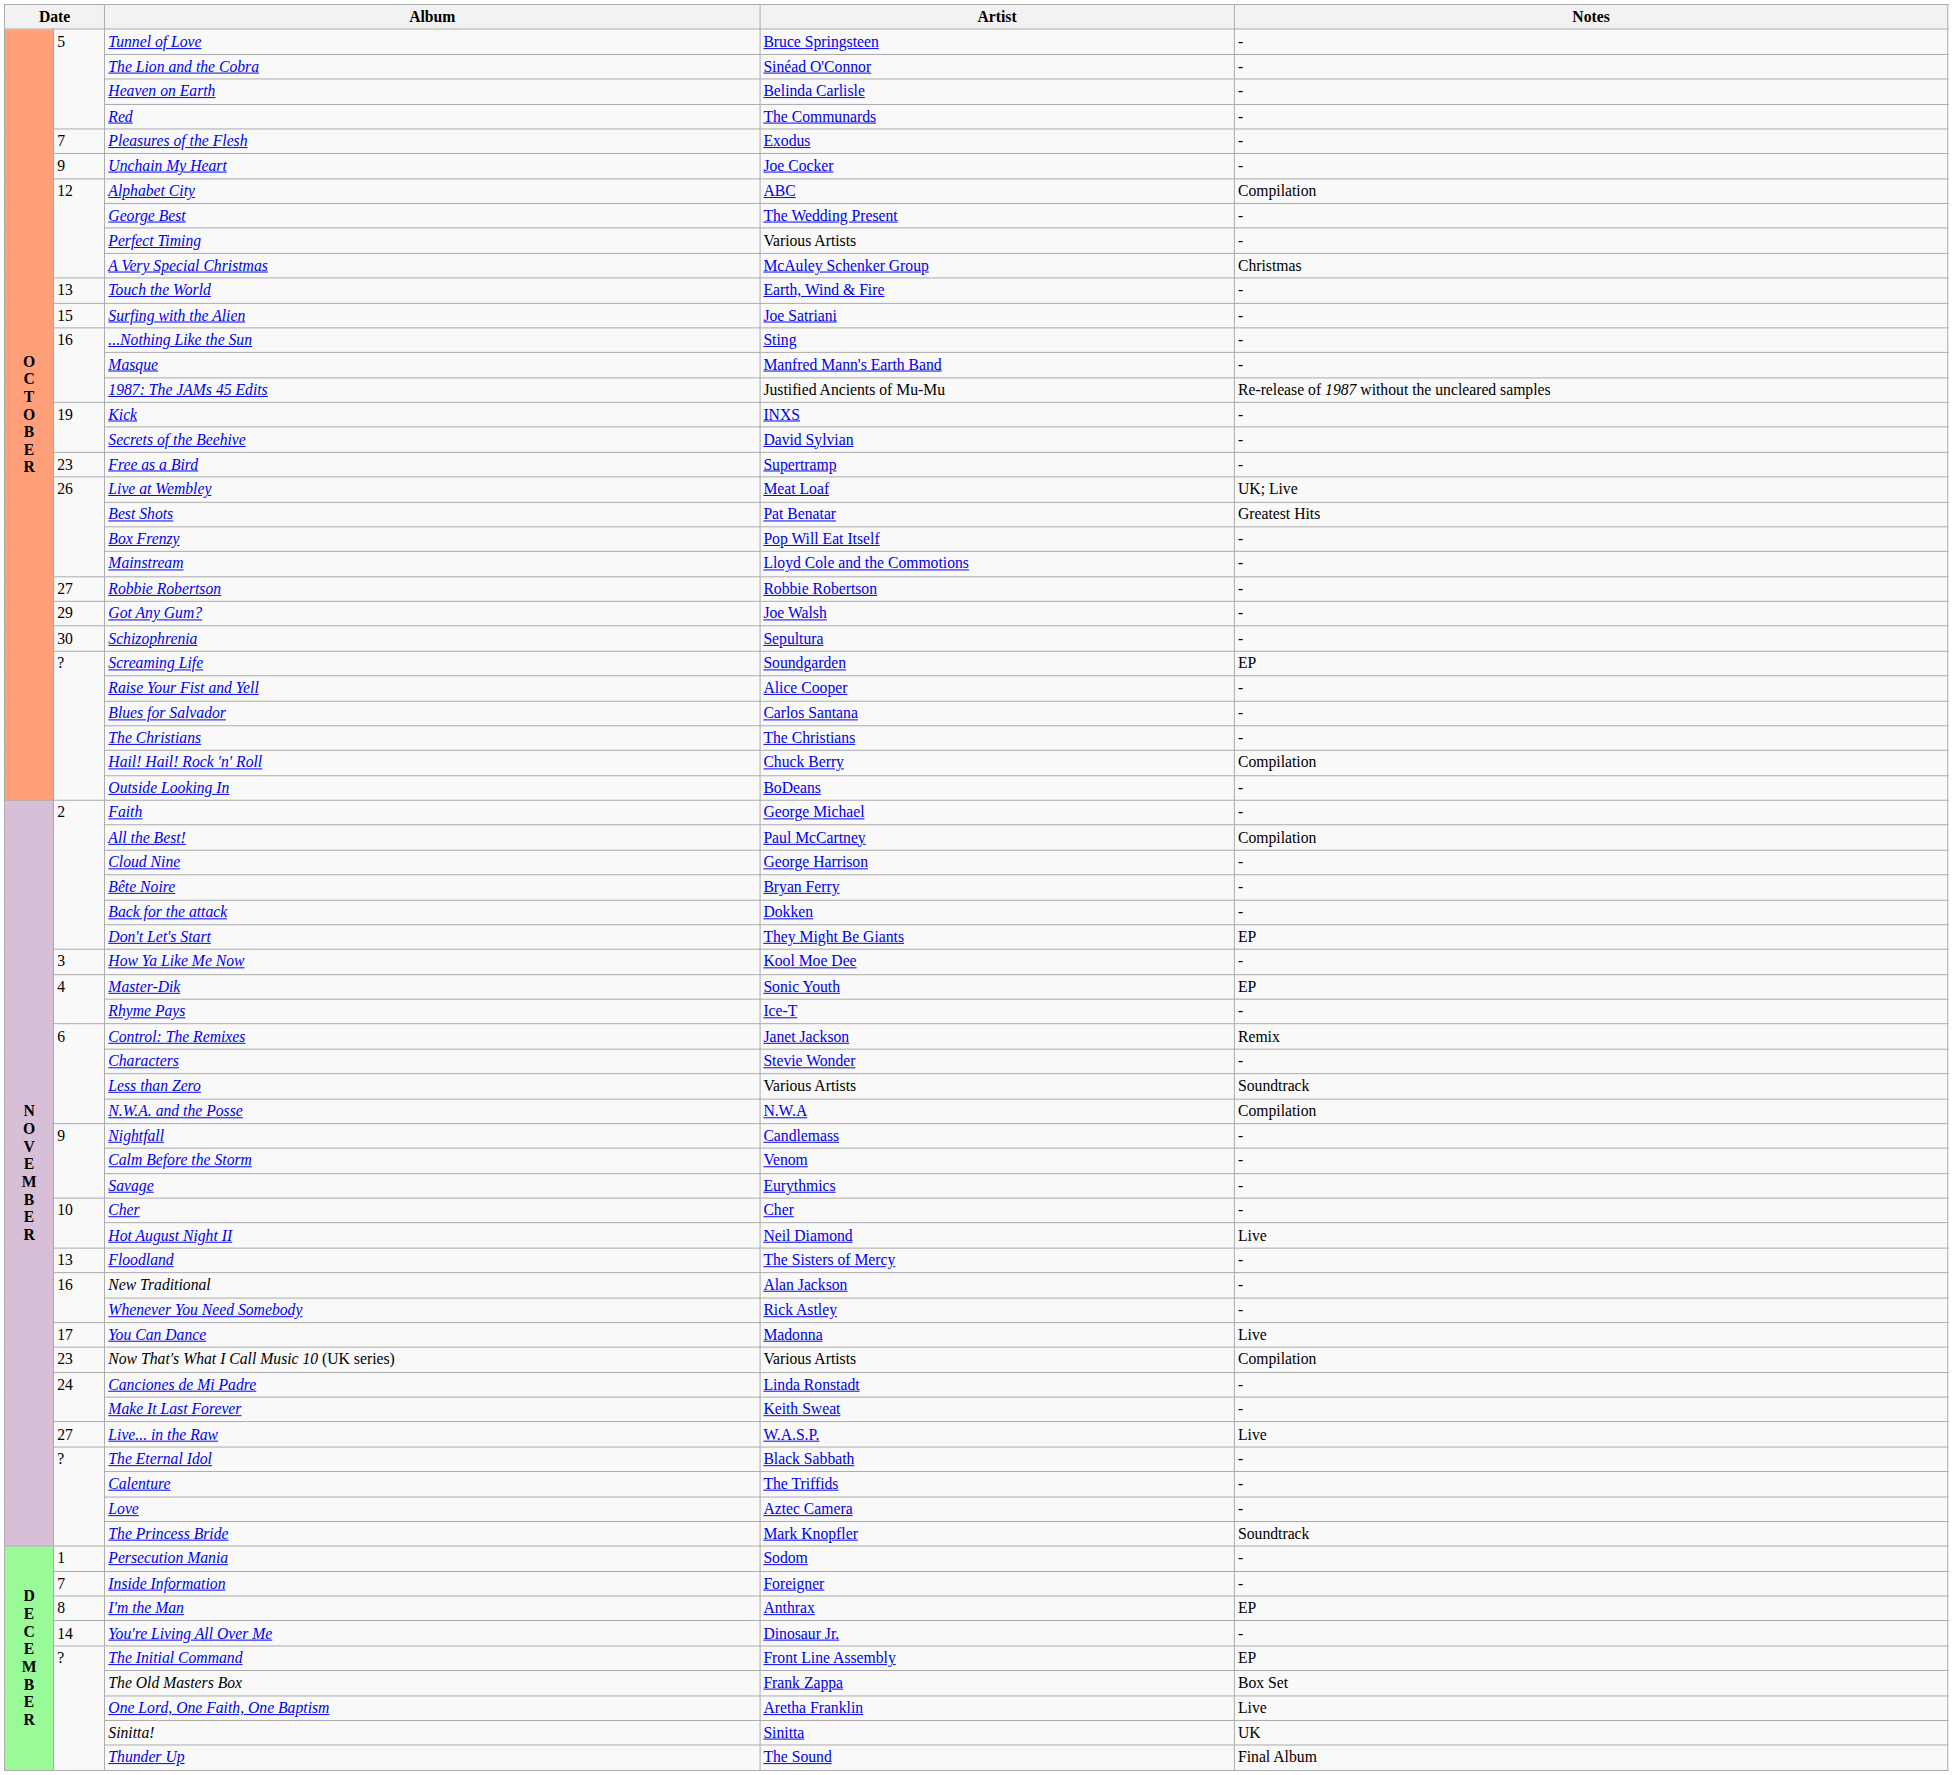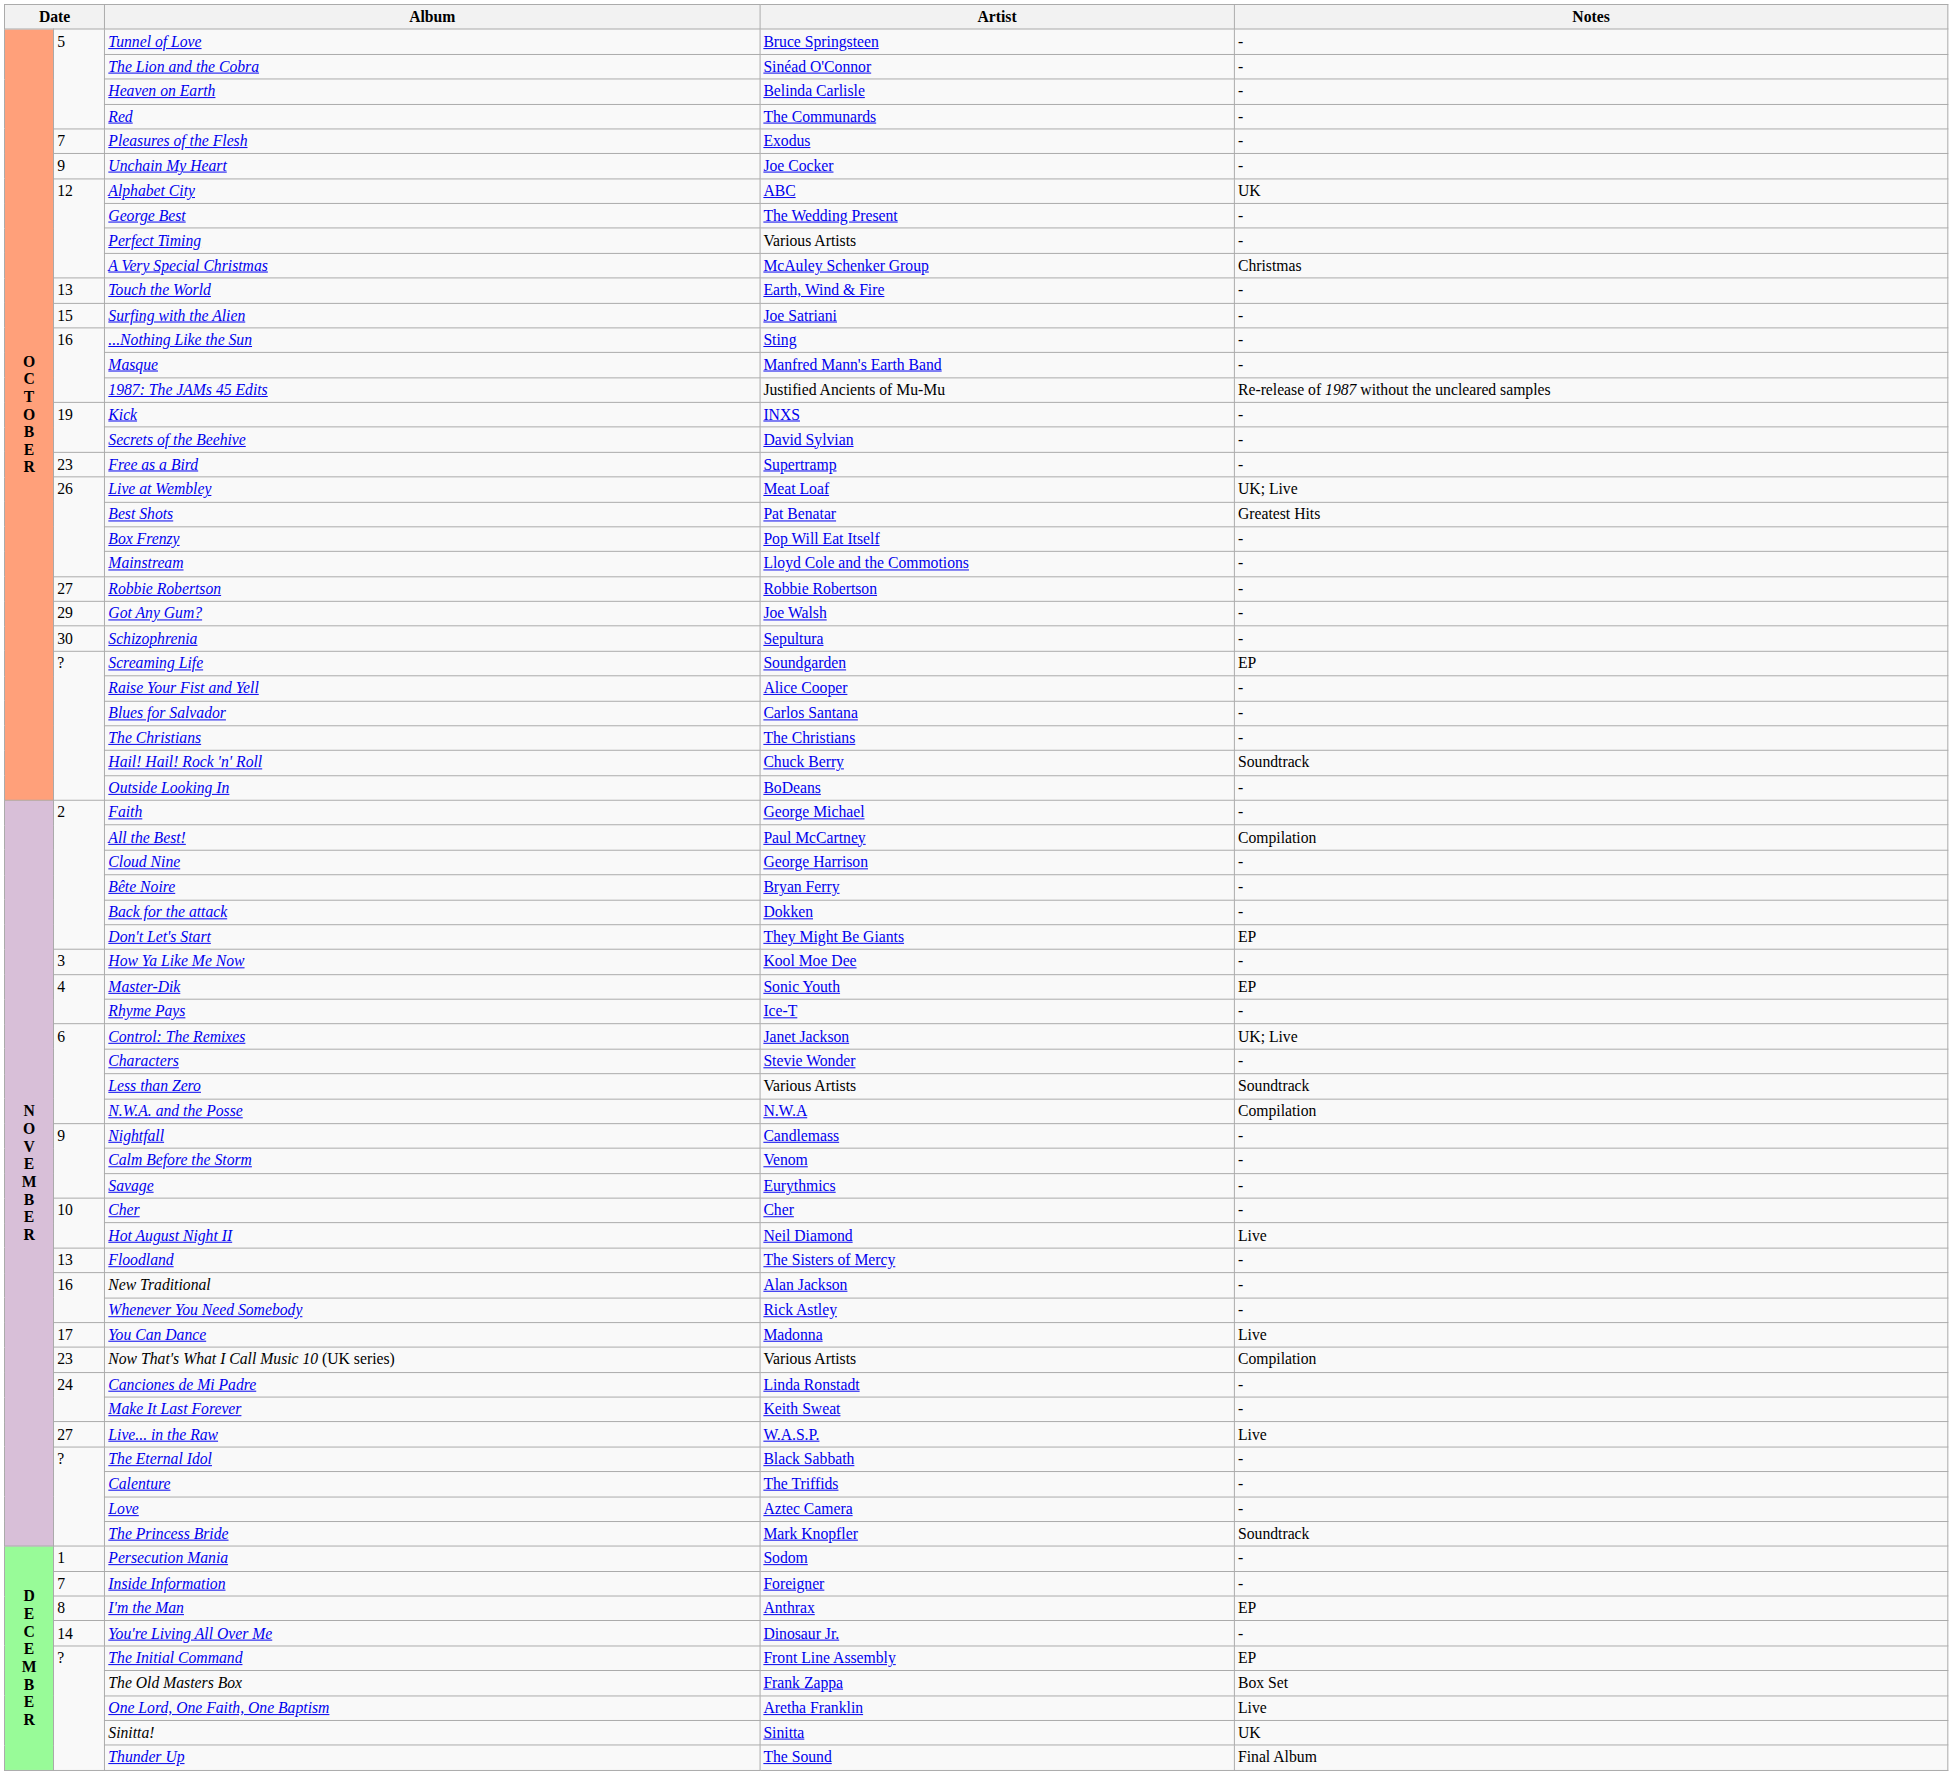(1277, 191) Compilation -> (1249, 191) UK
(1277, 762) Compilation -> (1274, 762) Soundtrack
(1259, 1036) Remix -> (1268, 1036) UK; Live
